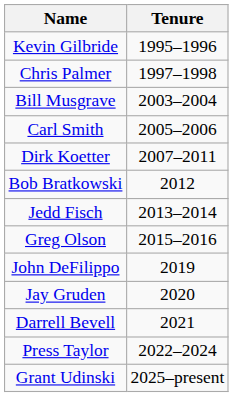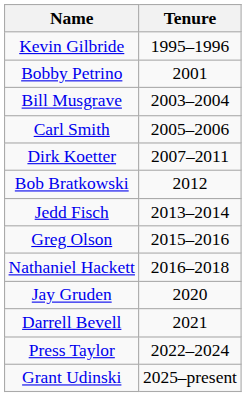- row: (65, 73)
+ row: (72, 73)
+ row: (72, 267)
- row: (65, 267)
